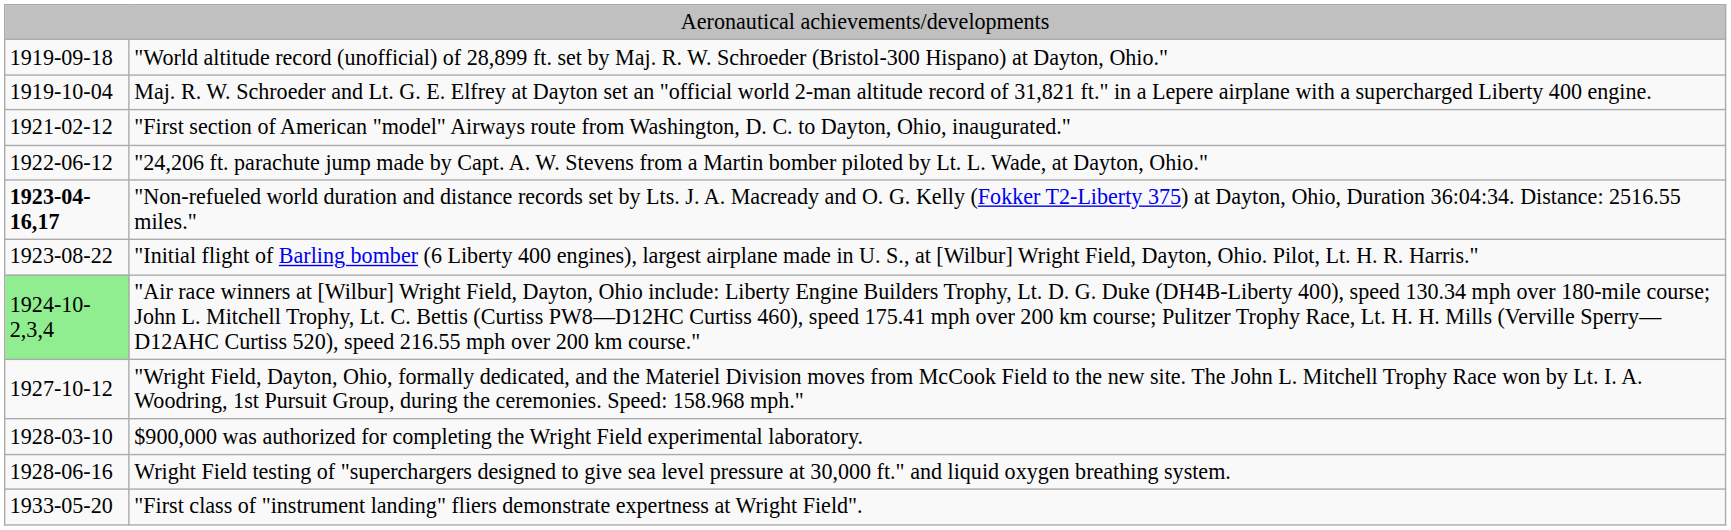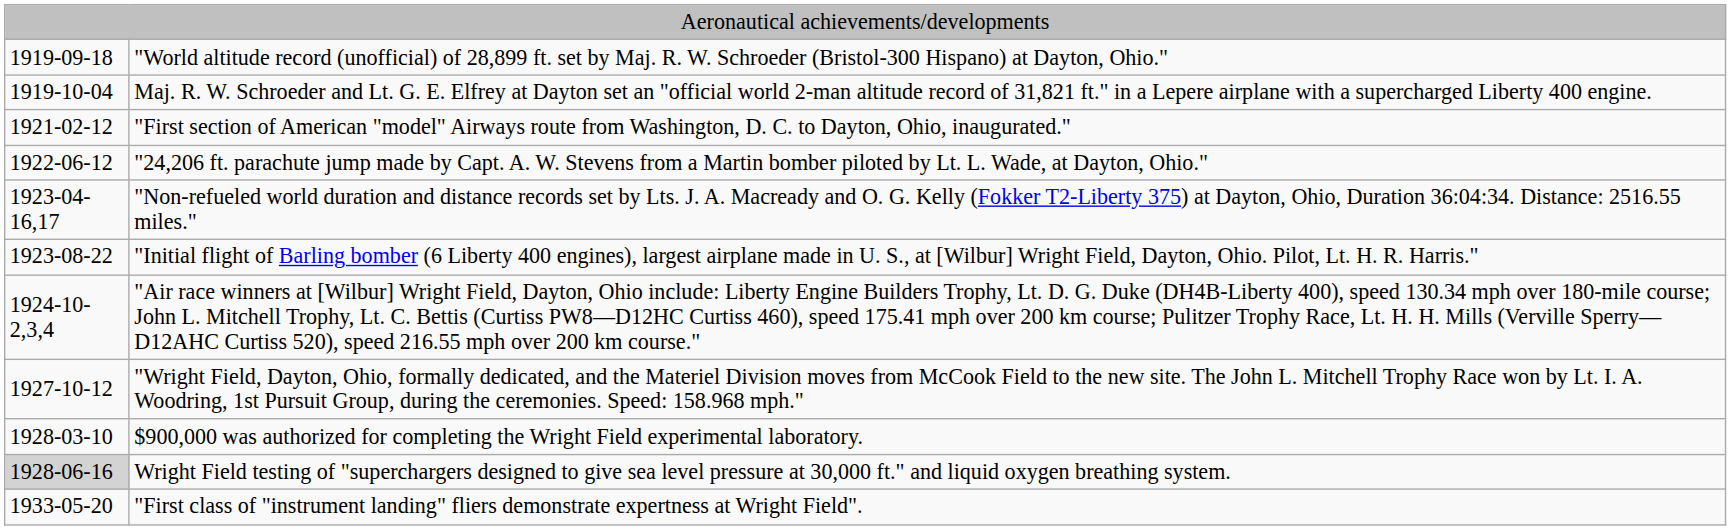(50, 209) bold -> (50, 209) normal
(50, 316) lightgreen background -> (50, 316) no background
(61, 471) no background -> (61, 471) lightgrey background
